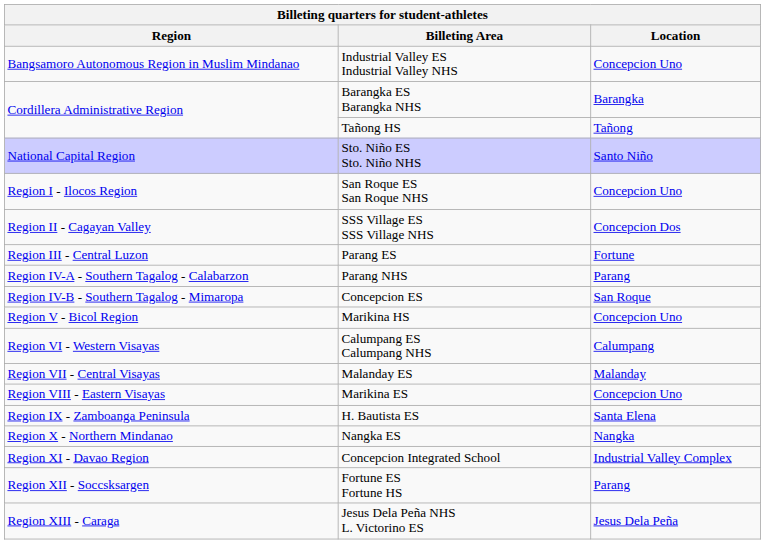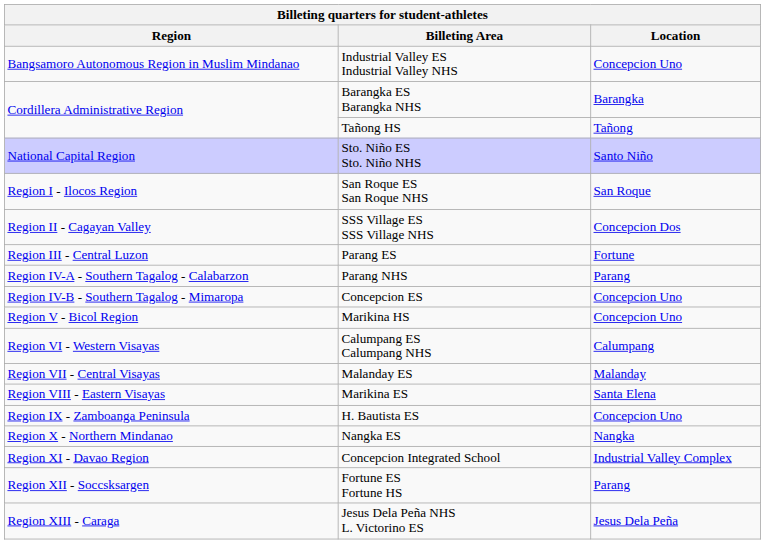(638, 191) Concepcion Uno -> (622, 191) San Roque
(622, 296) San Roque -> (638, 296) Concepcion Uno
(638, 394) Concepcion Uno -> (625, 394) Santa Elena
(625, 415) Santa Elena -> (638, 415) Concepcion Uno
